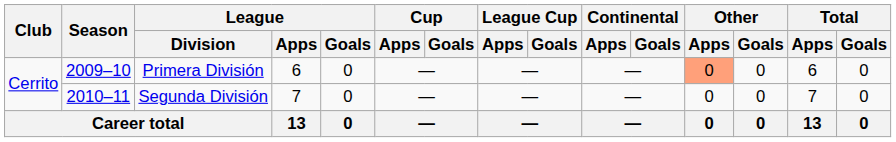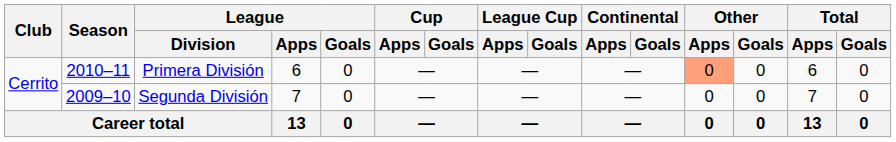(98, 70) 2009–10 -> (98, 70) 2010–11
(98, 96) 2010–11 -> (98, 96) 2009–10
